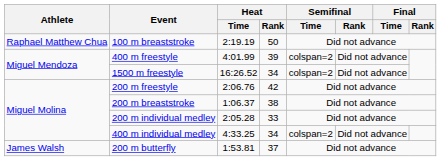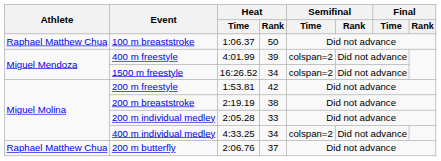(239, 42) 2:19.19 -> (239, 42) 1:06.37
(239, 88) 2:06.76 -> (239, 88) 1:53.81
(239, 103) 1:06.37 -> (239, 103) 2:19.19
(35, 149) James Walsh -> (57, 149) Raphael Matthew Chua
(239, 149) 1:53.81 -> (239, 149) 2:06.76
